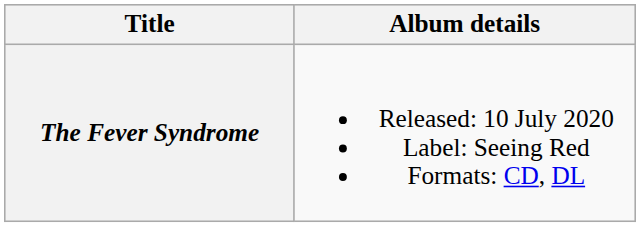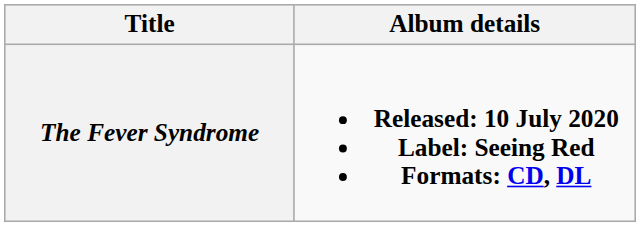(465, 147) normal -> (465, 147) bold
